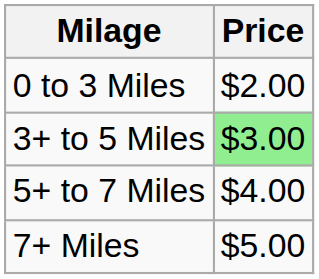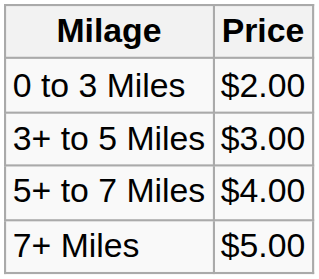(263, 138) lightgreen background -> (263, 138) no background
